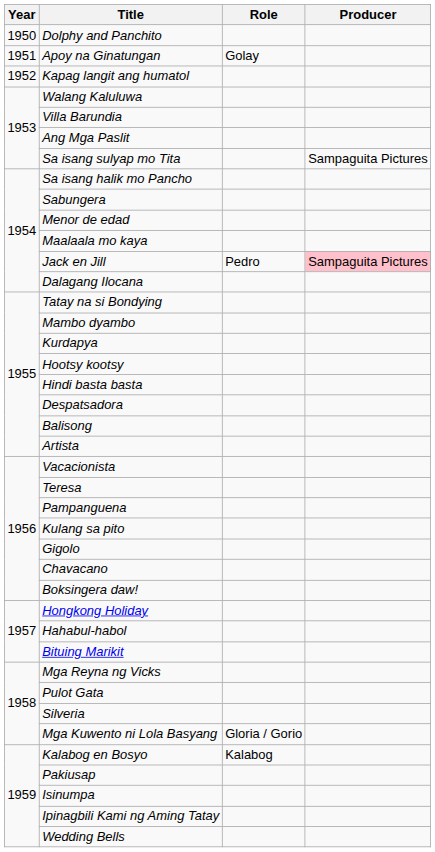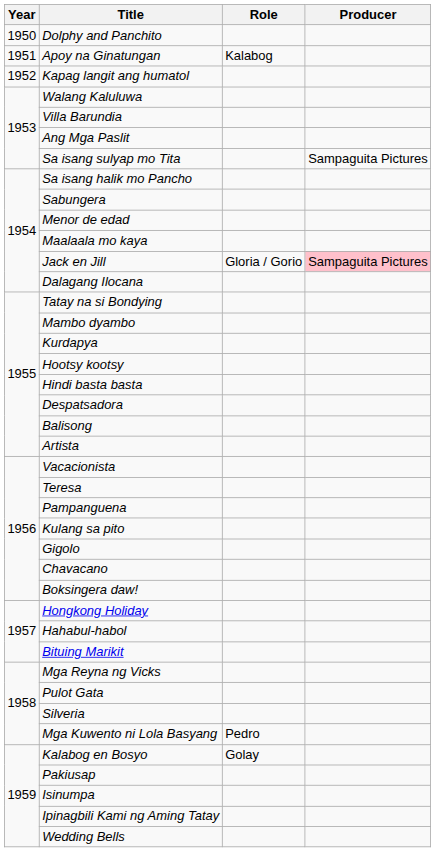(242, 55) Golay -> (249, 55) Kalabog
(242, 261) Pedro -> (264, 261) Gloria / Gorio
(264, 734) Gloria / Gorio -> (242, 734) Pedro
(249, 754) Kalabog -> (242, 754) Golay
